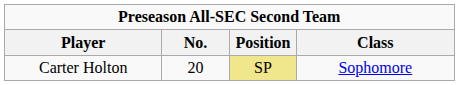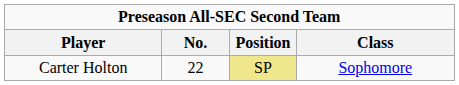(196, 67) 20 -> (196, 67) 22
